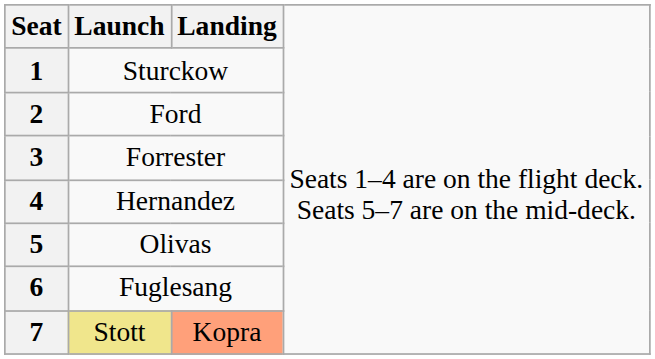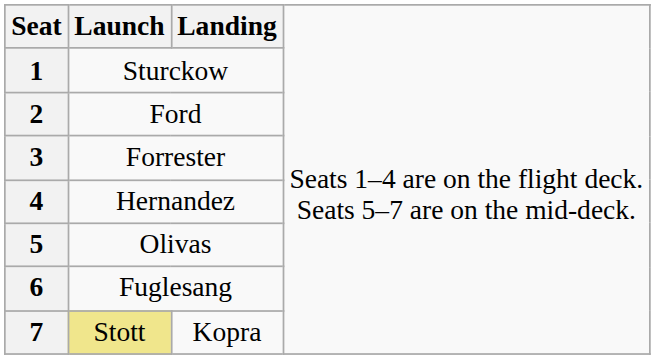(227, 331) lightsalmon background -> (227, 331) no background
